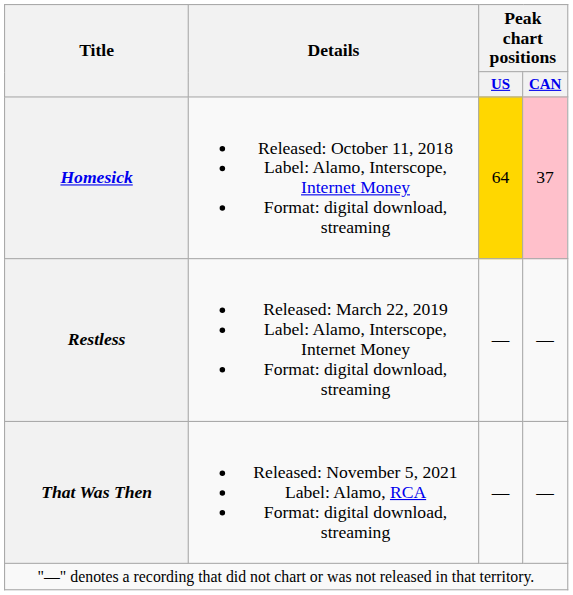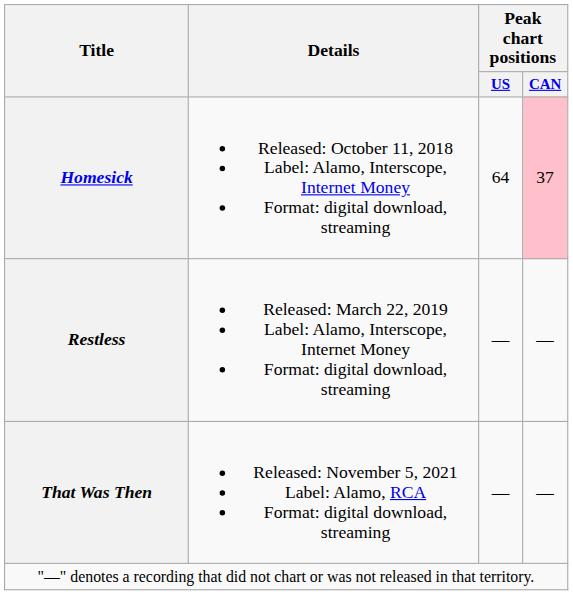(501, 177) gold background -> (501, 177) no background
